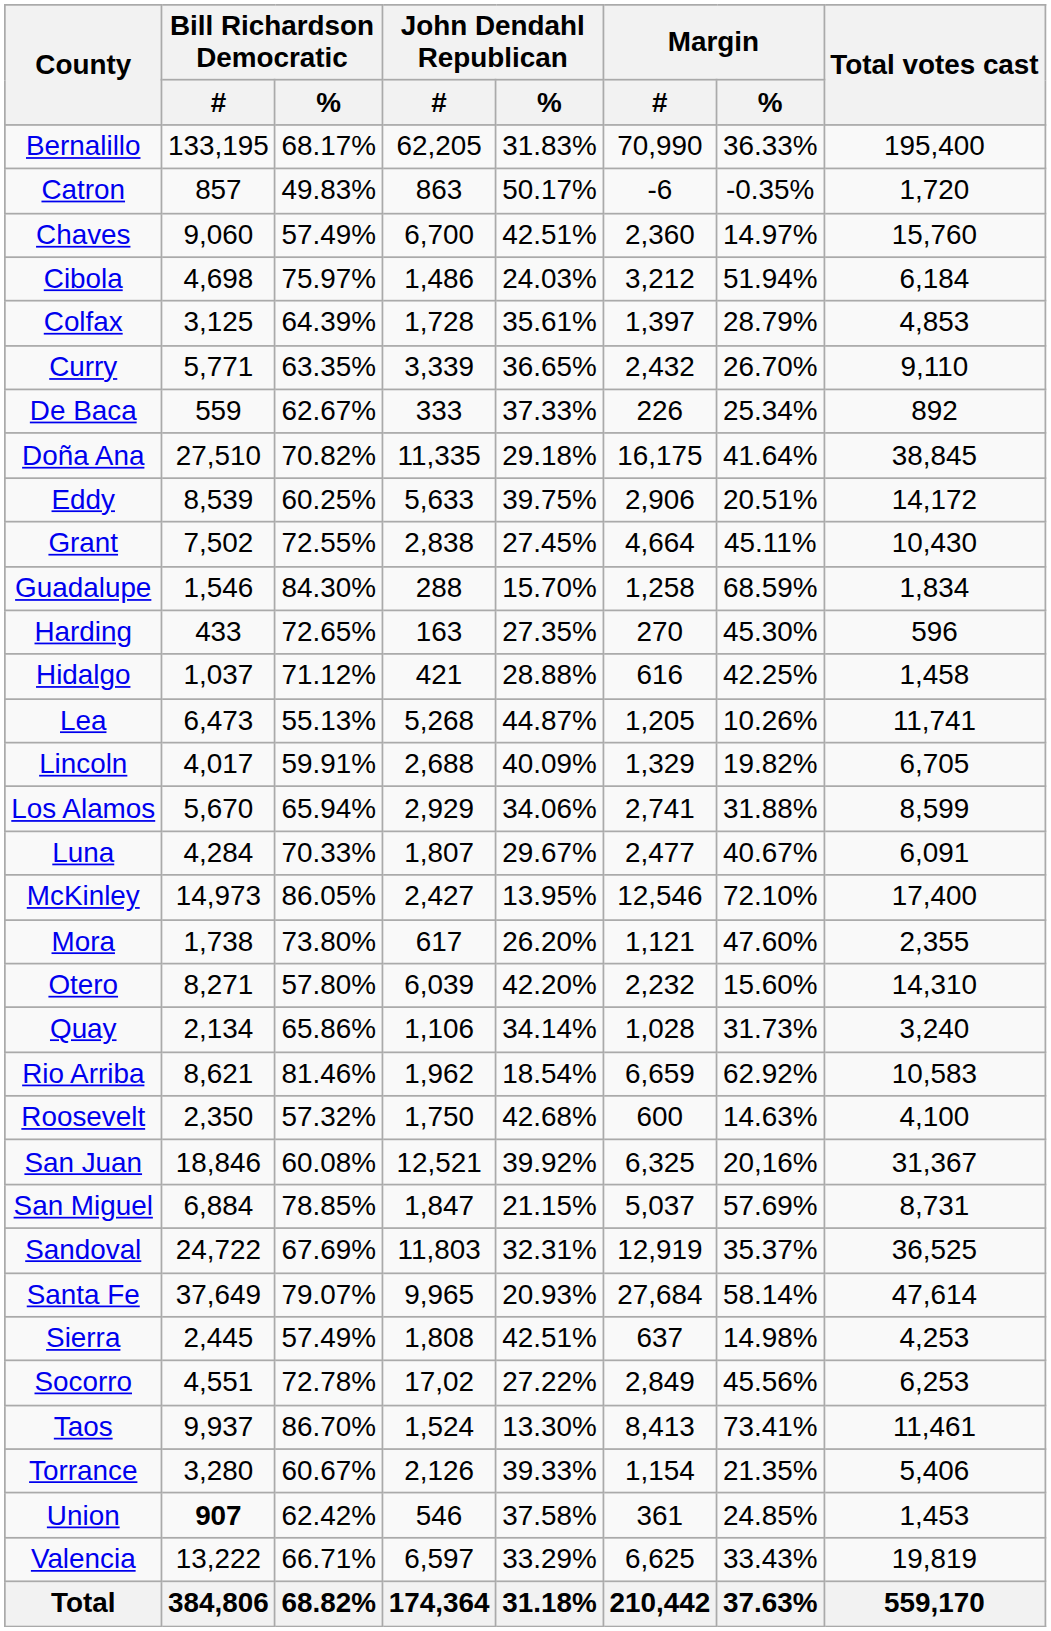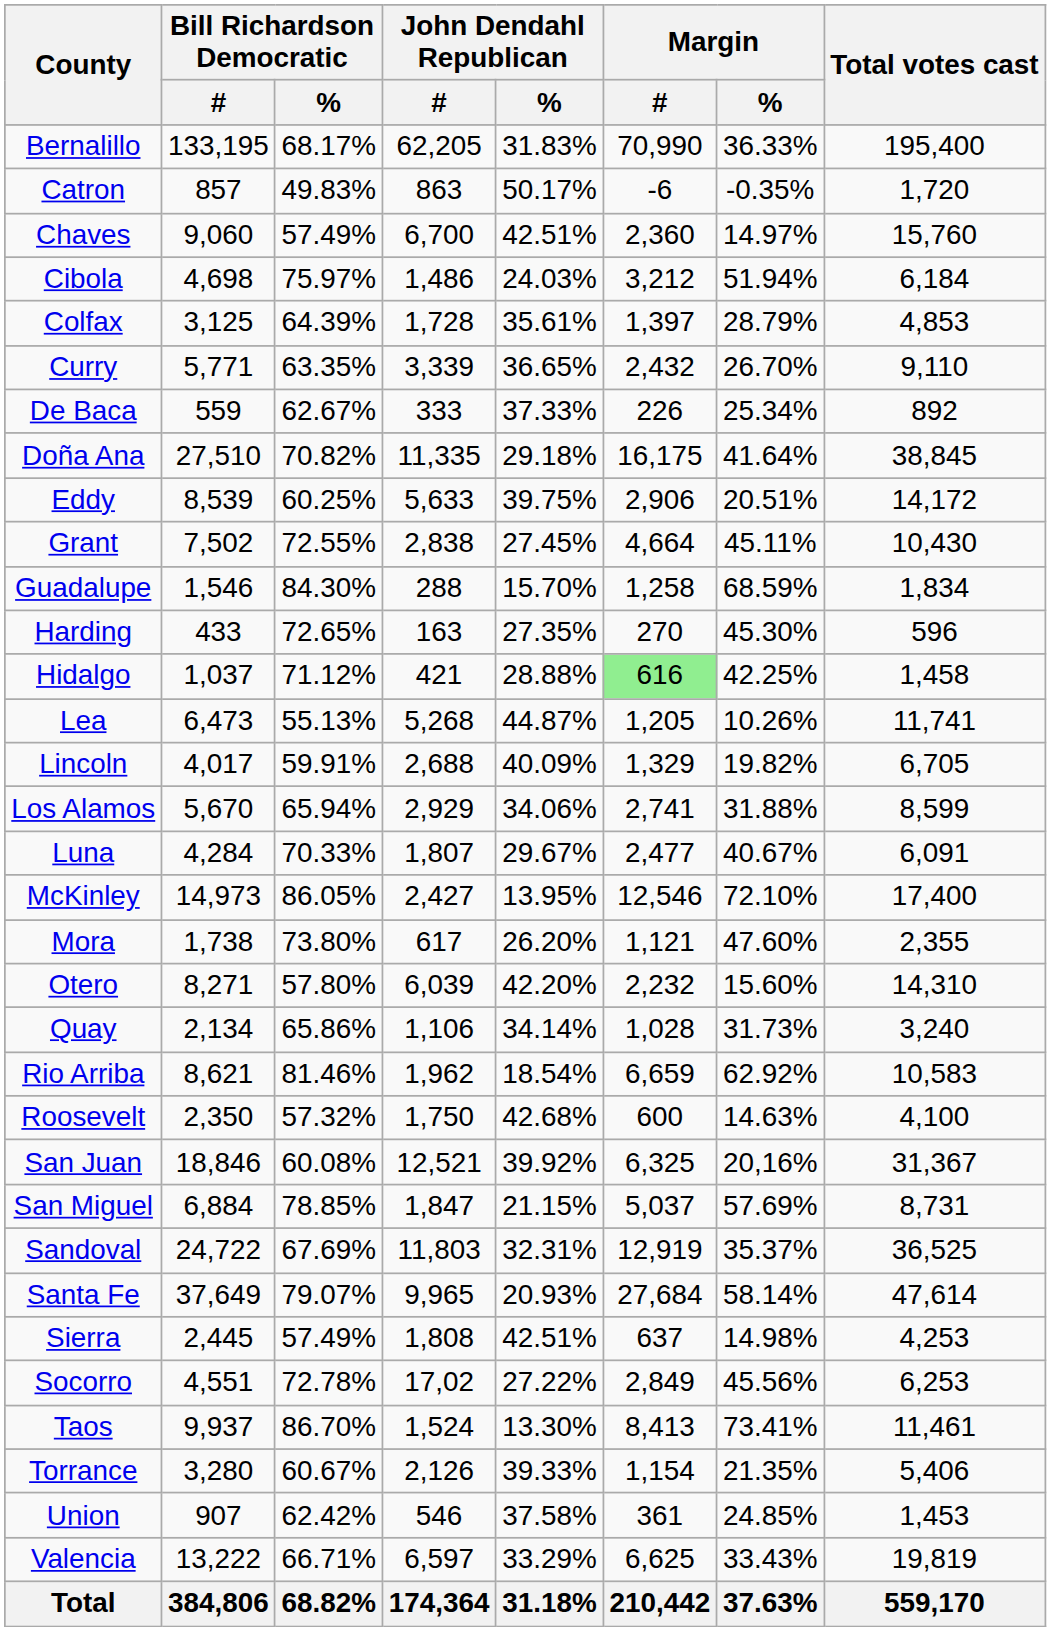(660, 676) no background -> (660, 676) lightgreen background
(218, 1514) bold -> (218, 1514) normal
